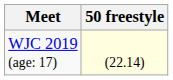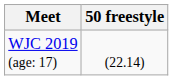(125, 62) lightyellow background -> (125, 62) no background
